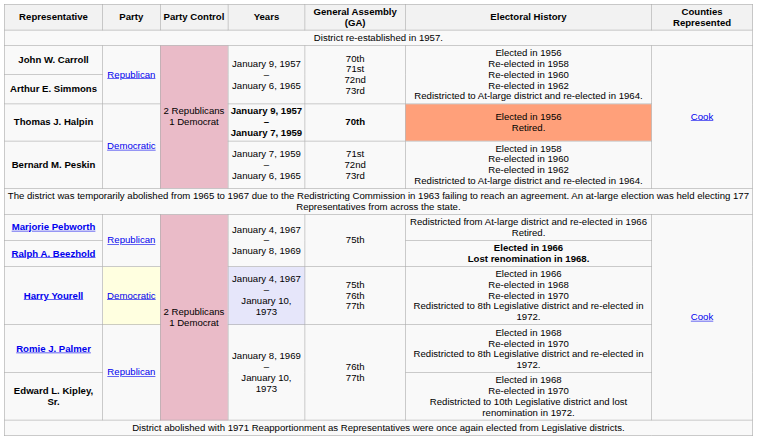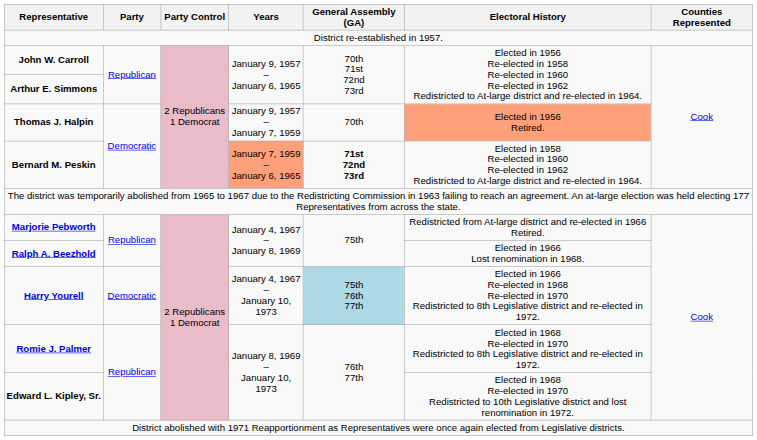(266, 122) bold -> (266, 122) normal
(355, 122) bold -> (354, 122) normal
(266, 164) no background -> (266, 164) lightsalmon background
(355, 164) normal -> (354, 164) bold
(529, 253) bold -> (528, 253) normal
(131, 295) lightyellow background -> (132, 295) no background
(266, 295) lavender background -> (266, 295) no background
(355, 295) no background -> (354, 295) lightblue background
